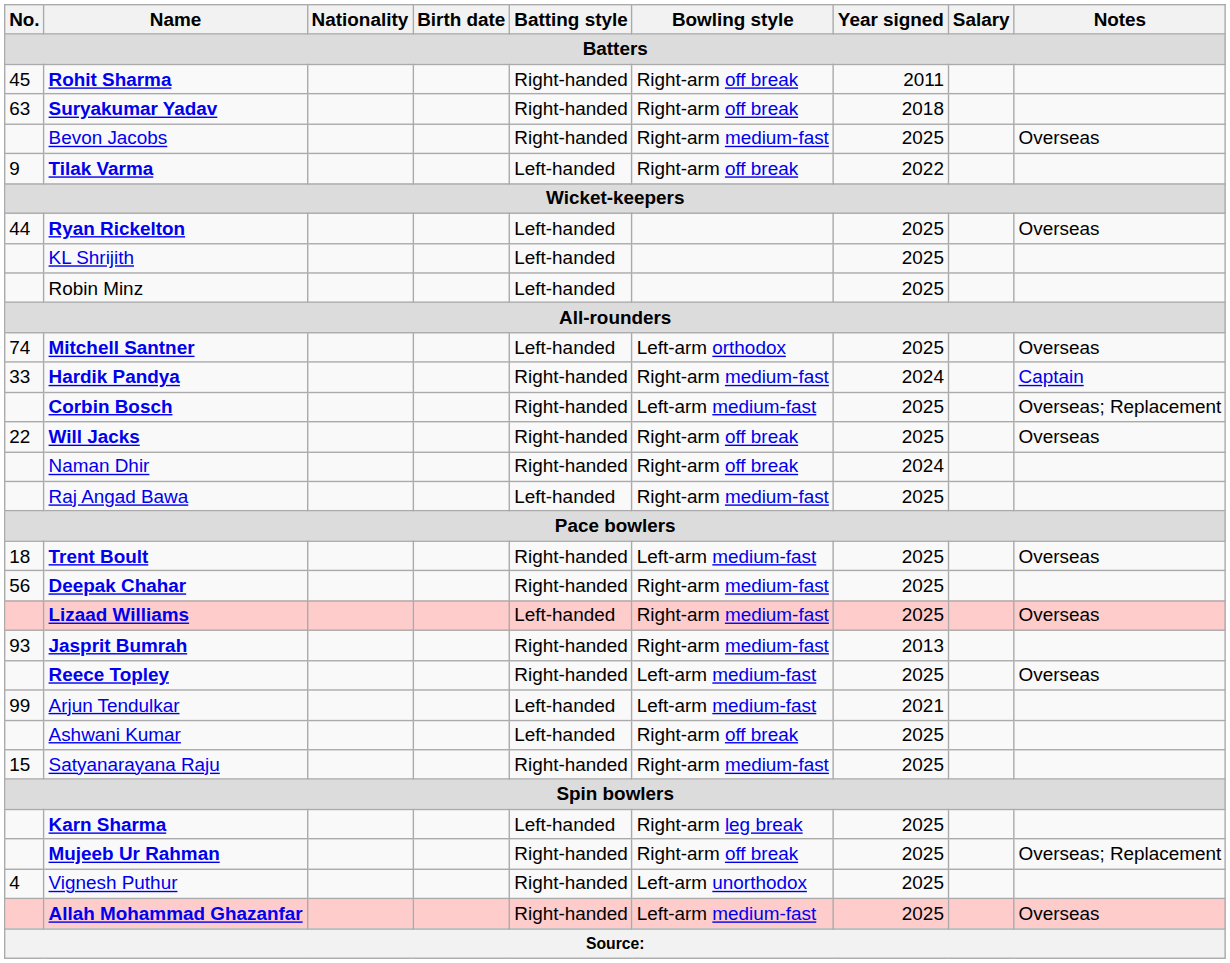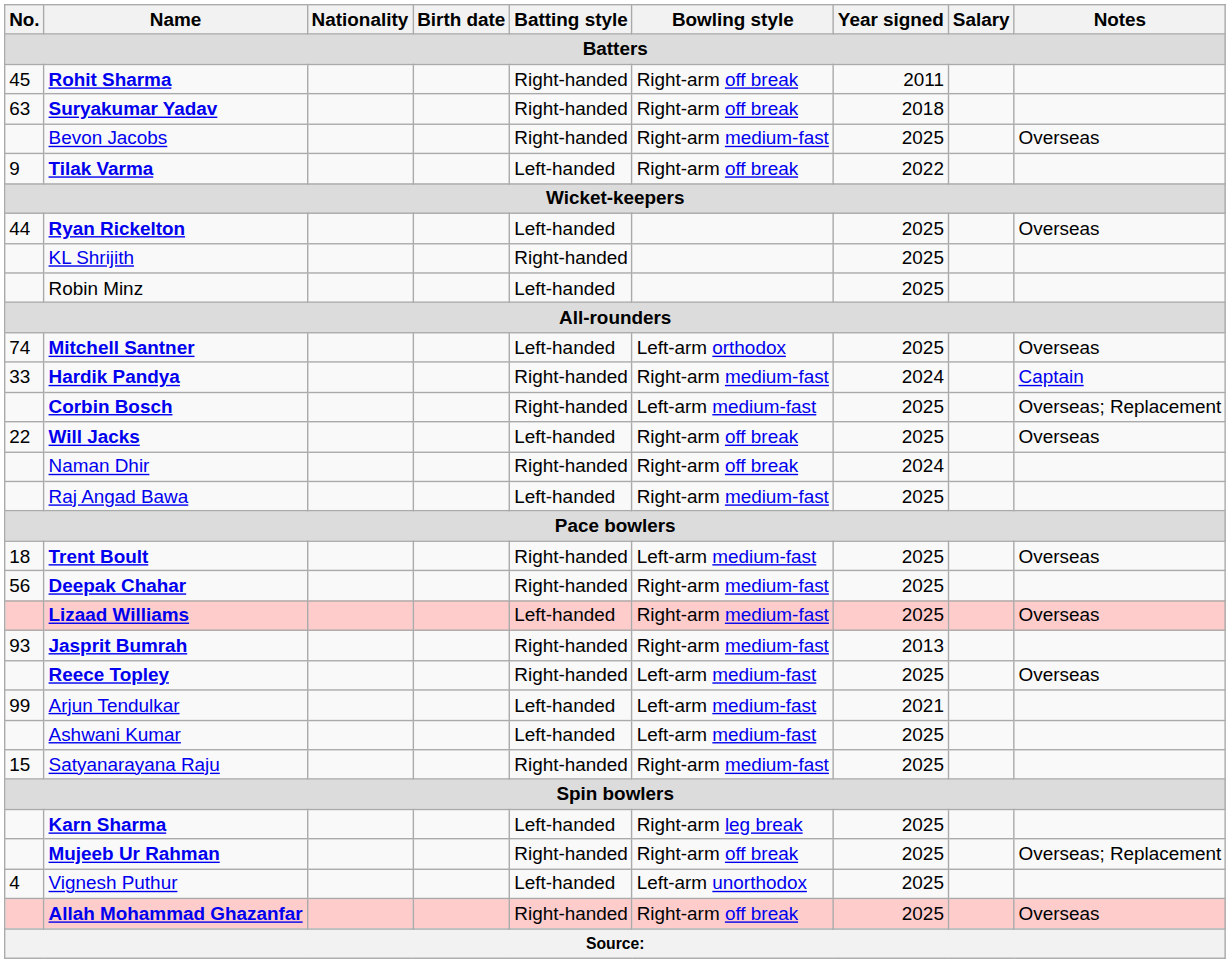(565, 258) Left-handed -> (571, 258) Right-handed
(571, 436) Right-handed -> (565, 436) Left-handed
(717, 734) Right-arm off break -> (726, 734) Left-arm medium-fast
(571, 883) Right-handed -> (565, 883) Left-handed
(726, 913) Left-arm medium-fast -> (717, 913) Right-arm off break
